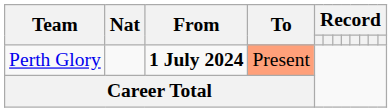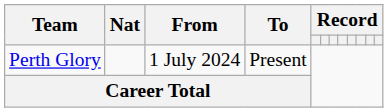(196, 59) bold -> (195, 59) normal
(281, 59) lightsalmon background -> (278, 59) no background
